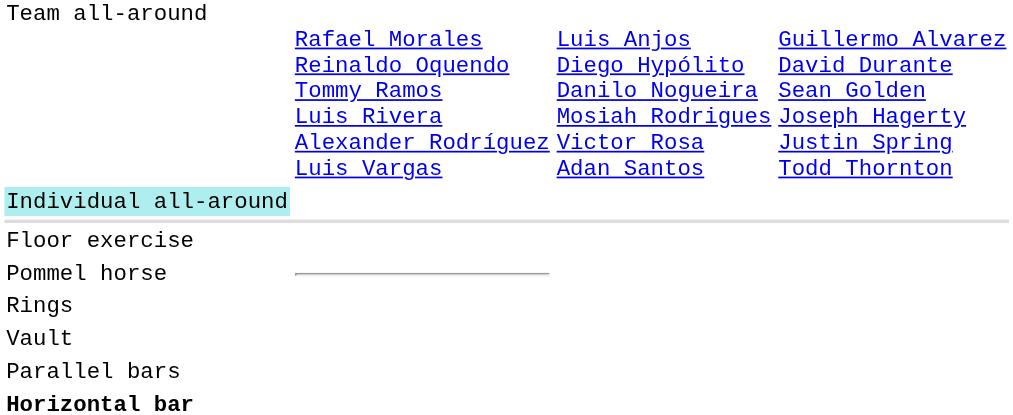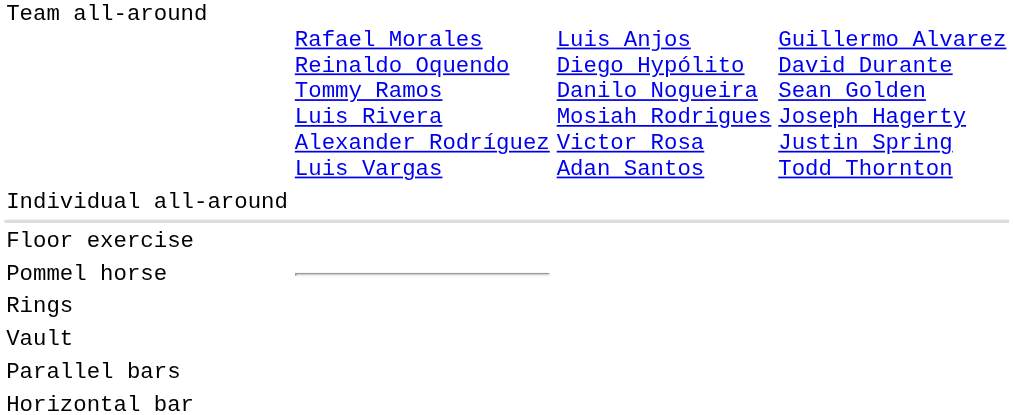(147, 202) paleturquoise background -> (147, 202) no background
(100, 404) bold -> (100, 404) normal
